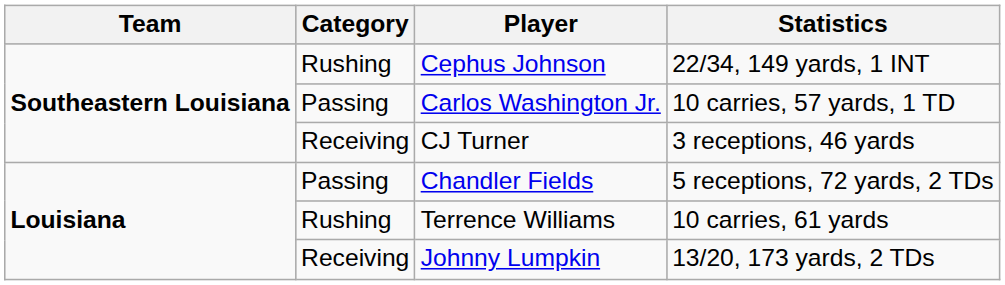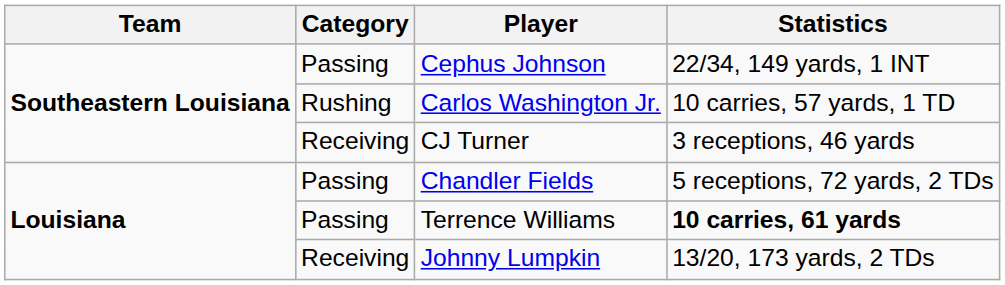(346, 63) Rushing -> (345, 63) Passing
(345, 102) Passing -> (346, 102) Rushing
(346, 220) Rushing -> (345, 220) Passing
(780, 220) normal -> (787, 220) bold
